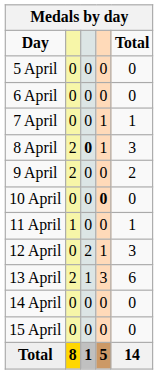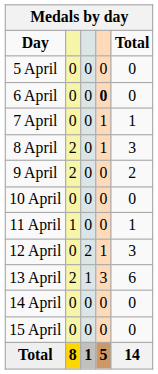(103, 95) normal -> (103, 95) bold
(88, 147) bold -> (88, 147) normal
(103, 199) bold -> (103, 199) normal
